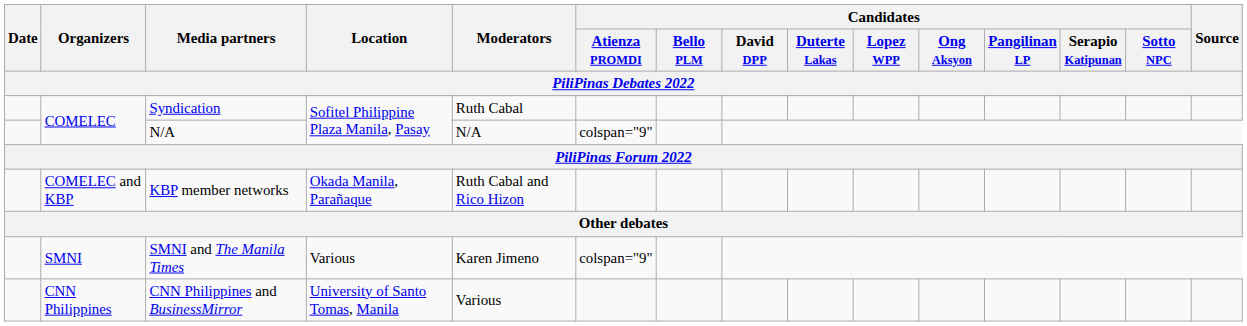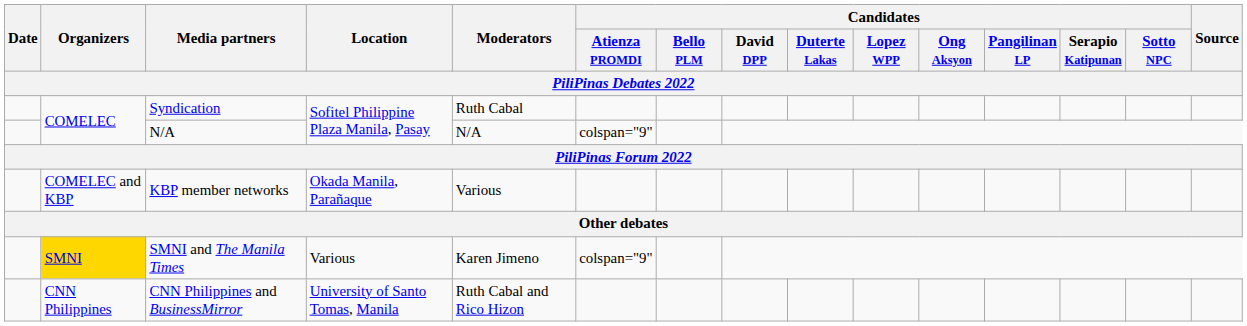(502, 190) Ruth Cabal and Rico Hizon -> (479, 190) Various
(63, 257) no background -> (63, 257) gold background
(479, 299) Various -> (502, 299) Ruth Cabal and Rico Hizon
